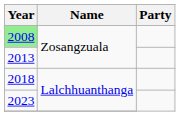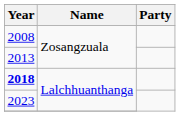(21, 36) lightgreen background -> (21, 36) no background
(21, 79) normal -> (21, 79) bold
